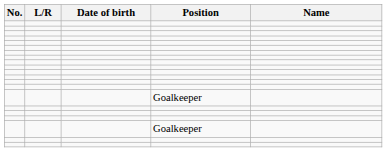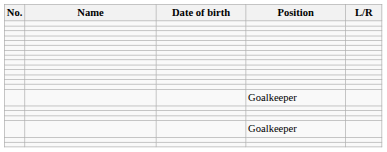columns swapped: (316, 12) <-> (43, 12)
